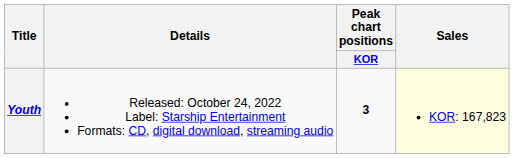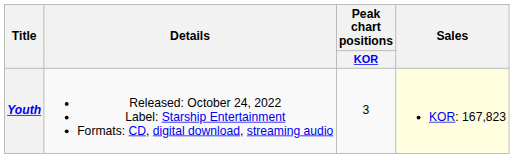(366, 110) bold -> (366, 110) normal
